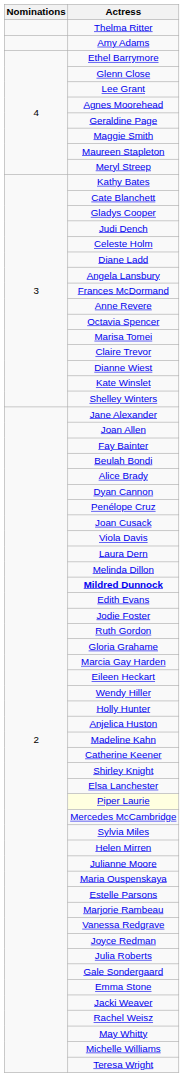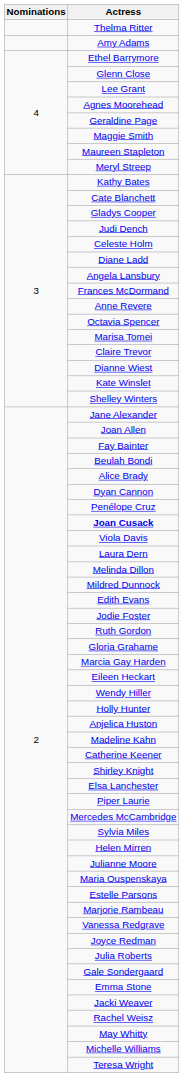(123, 523) normal -> (123, 523) bold
(123, 584) bold -> (123, 584) normal
(123, 801) lightyellow background -> (123, 801) no background
